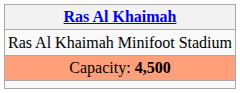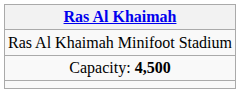(120, 67) lightsalmon background -> (120, 67) no background
